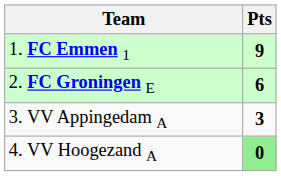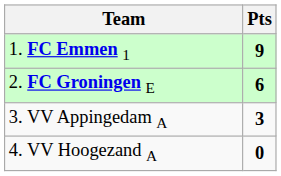(260, 153) lightgreen background -> (260, 153) no background
